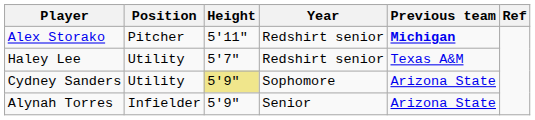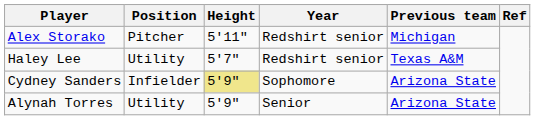(423, 38) bold -> (423, 38) normal
(156, 82) Utility -> (164, 82) Infielder
(164, 104) Infielder -> (156, 104) Utility
